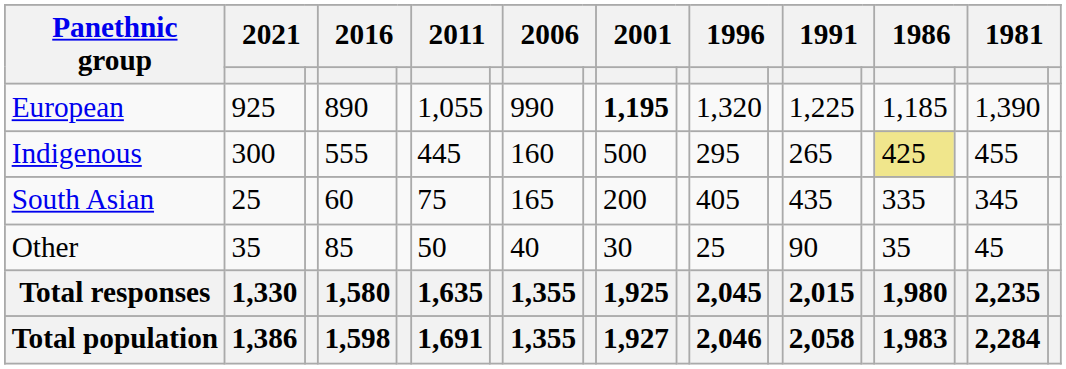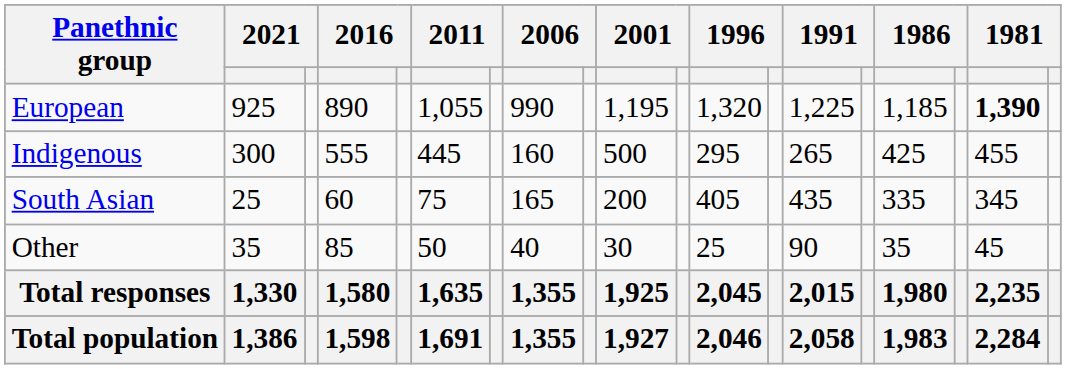(636, 107) bold -> (636, 107) normal
(1007, 107) normal -> (1007, 107) bold
(904, 153) khaki background -> (904, 153) no background
